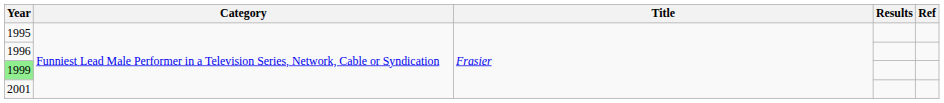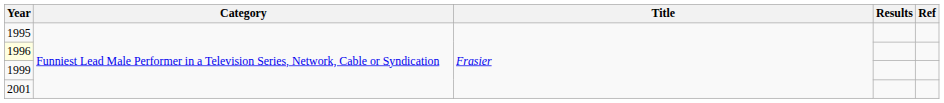(19, 51) no background -> (19, 51) lightyellow background
(19, 70) lightgreen background -> (19, 70) no background
